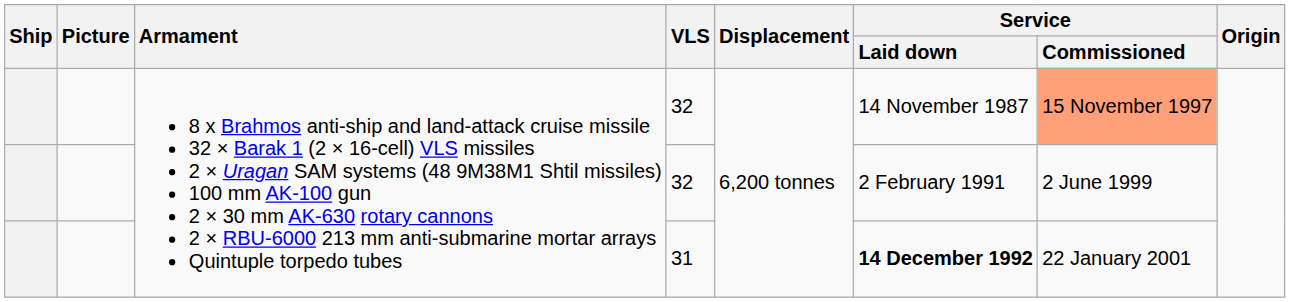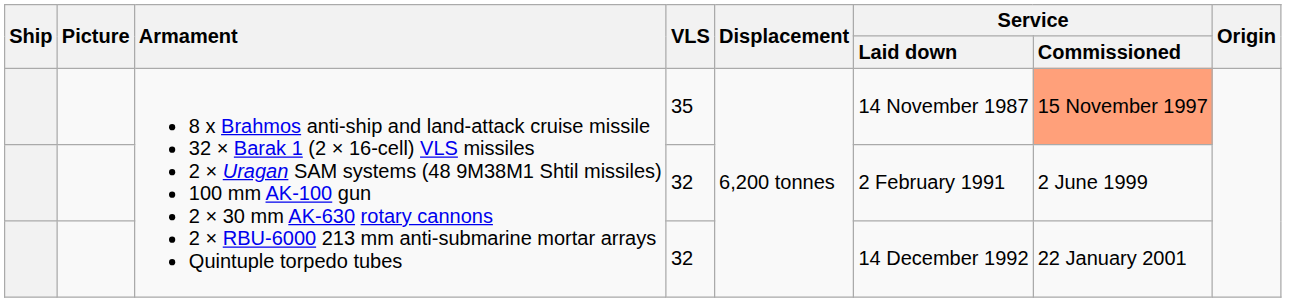(682, 106) 32 -> (682, 106) 35
(682, 258) 31 -> (682, 258) 32
(946, 258) bold -> (943, 258) normal
